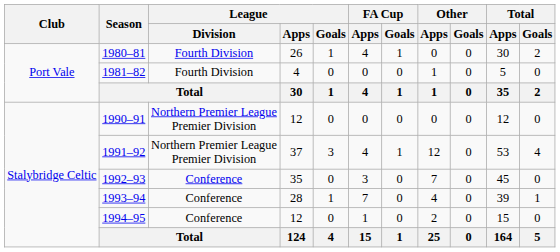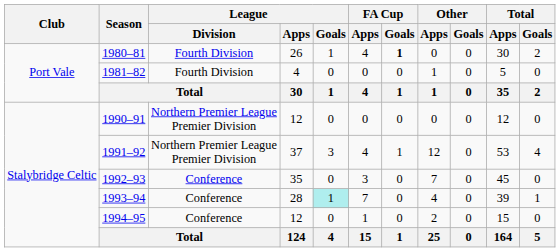(400, 53) normal -> (400, 53) bold
(331, 198) no background -> (331, 198) paleturquoise background
